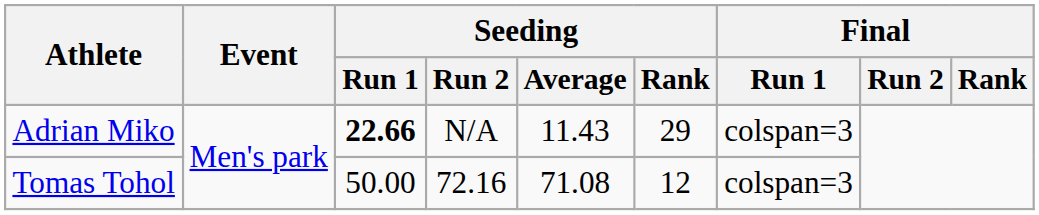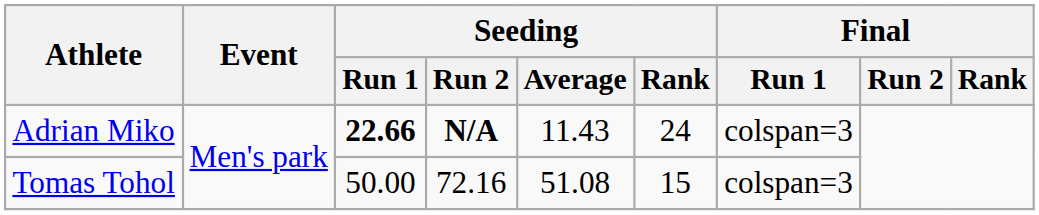(471, 130) normal -> (471, 130) bold
(675, 130) 29 -> (675, 130) 24
(575, 182) 71.08 -> (575, 182) 51.08
(675, 182) 12 -> (675, 182) 15
